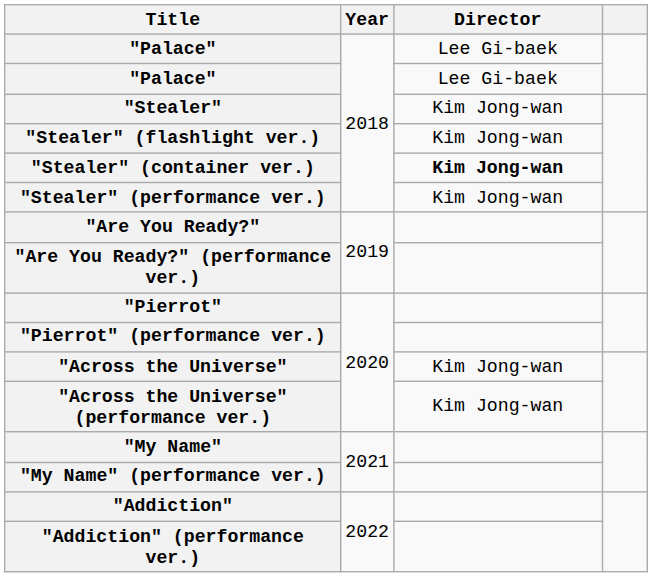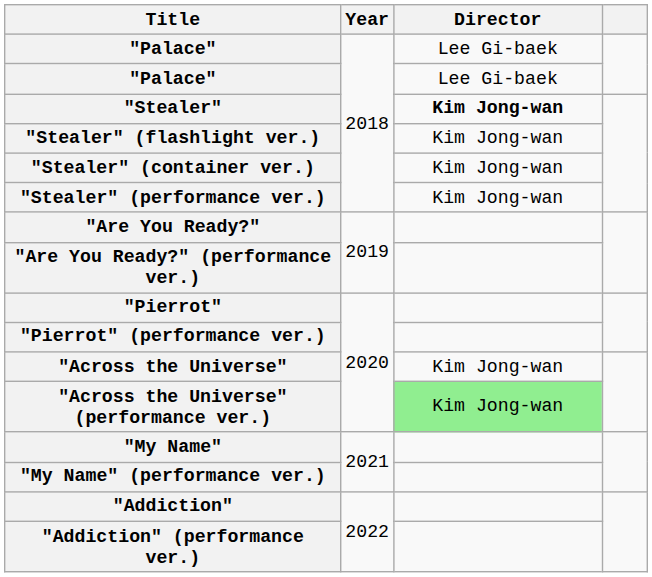(498, 109) normal -> (498, 109) bold
(498, 168) bold -> (498, 168) normal
(498, 407) no background -> (498, 407) lightgreen background
